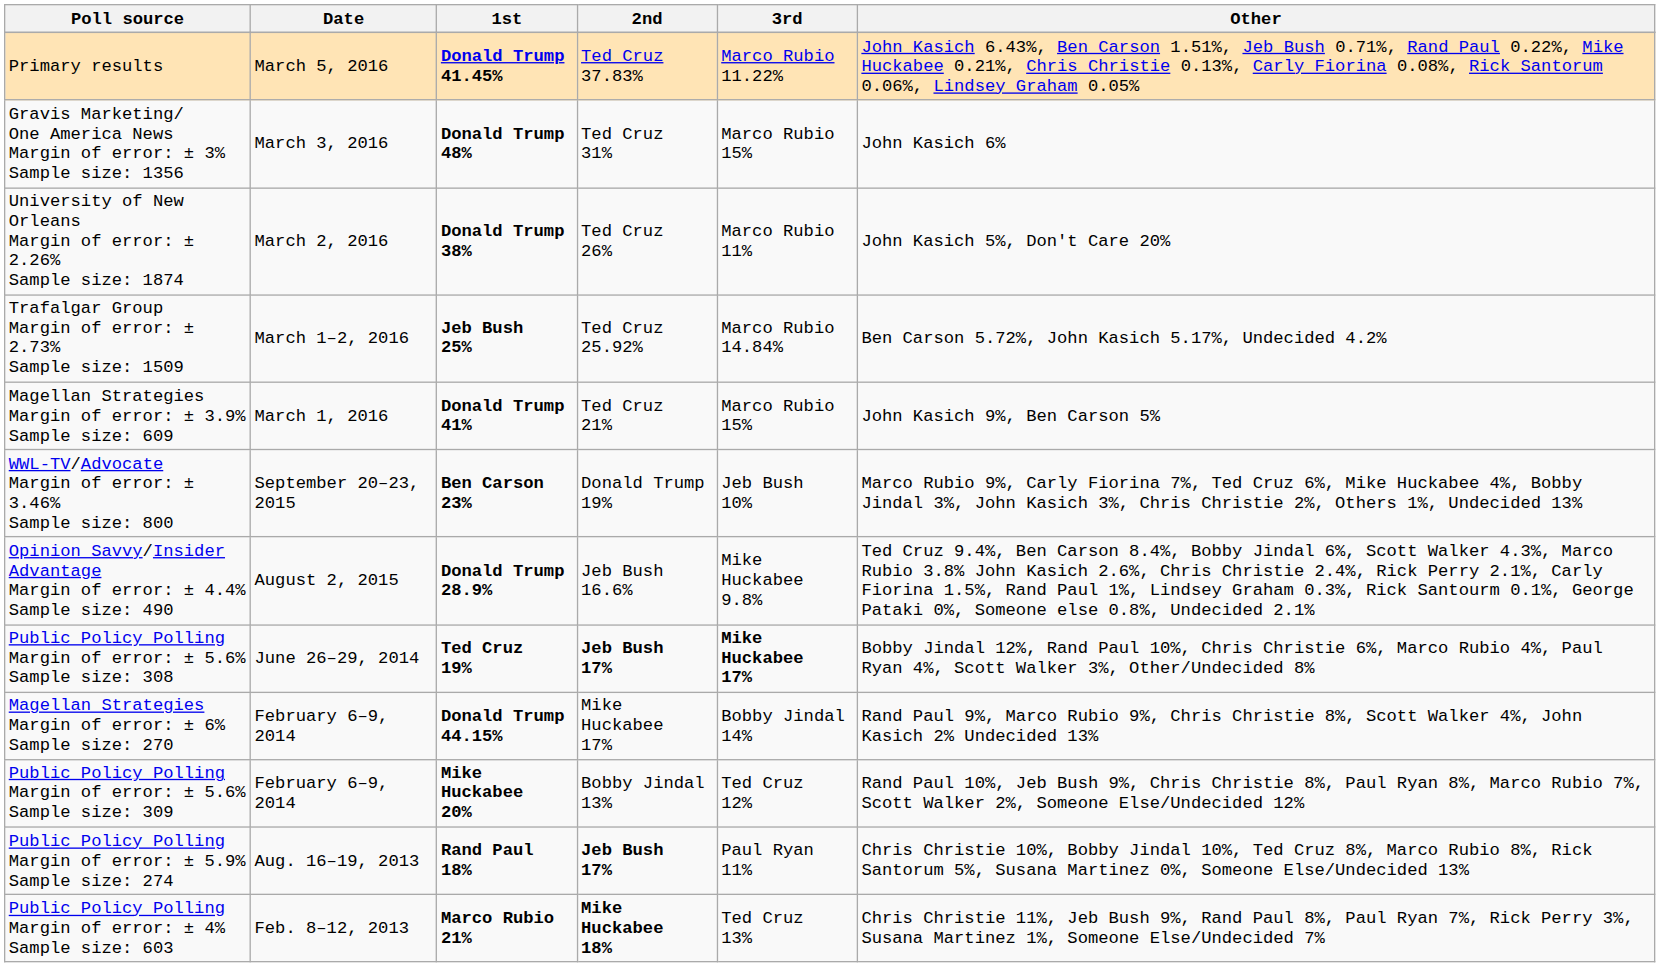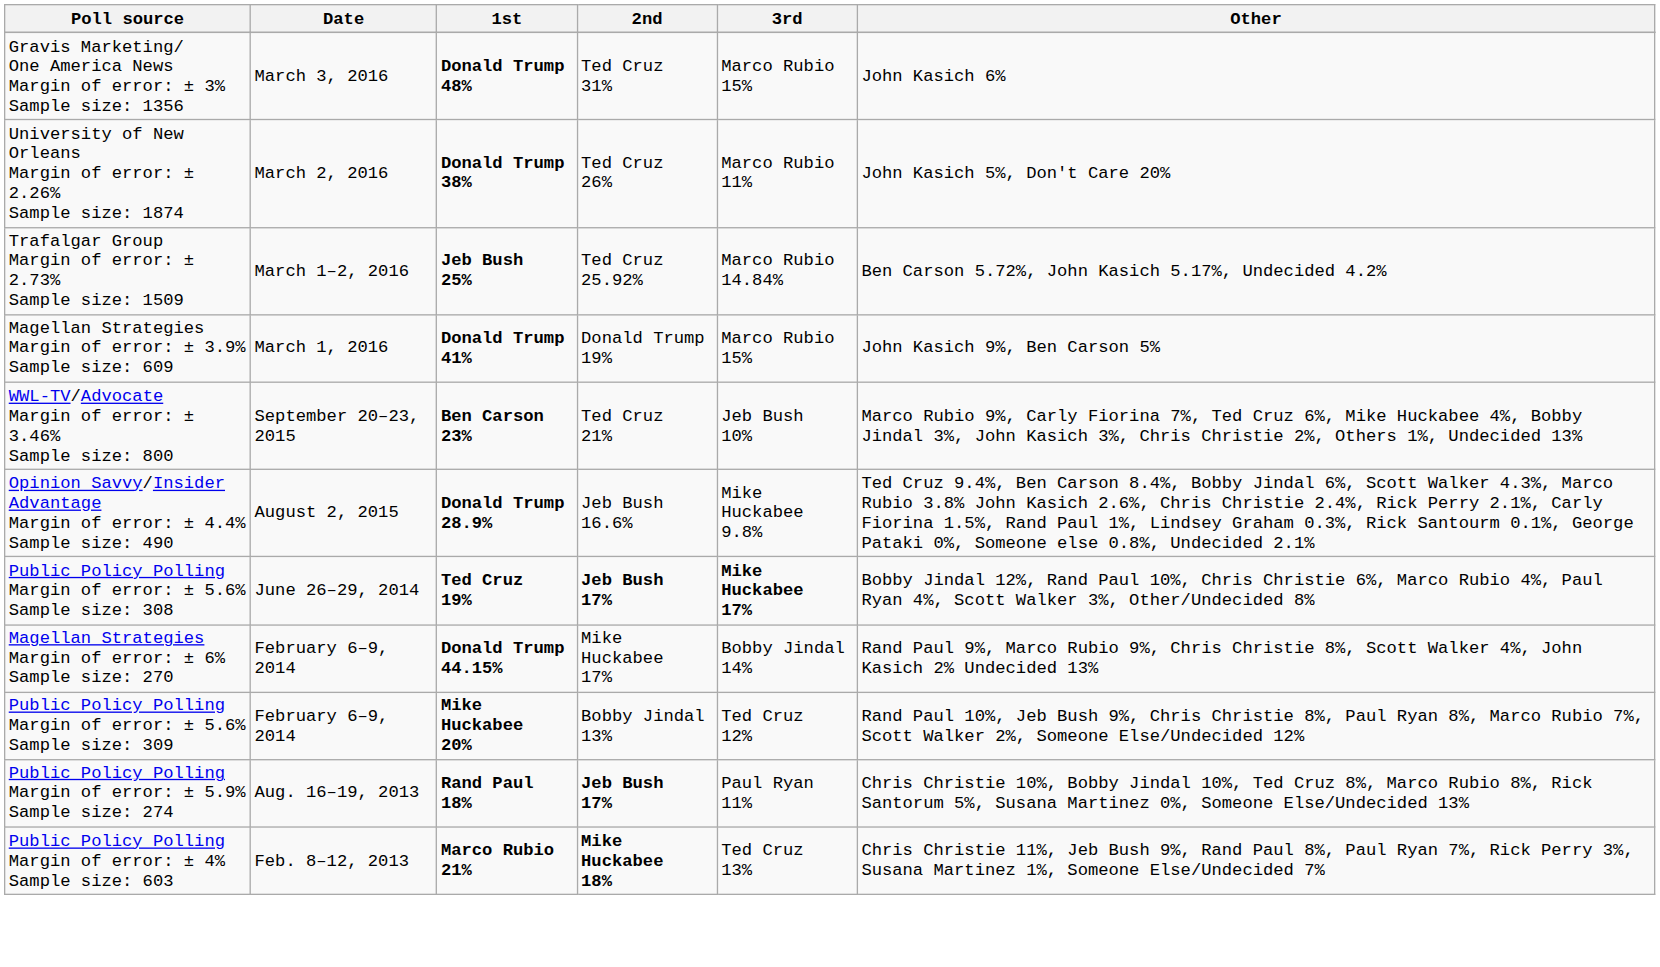- row: (86, 66)
(622, 416) Ted Cruz 21% -> (643, 348) Donald Trump 19%
(643, 493) Donald Trump 19% -> (622, 426) Ted Cruz 21%
